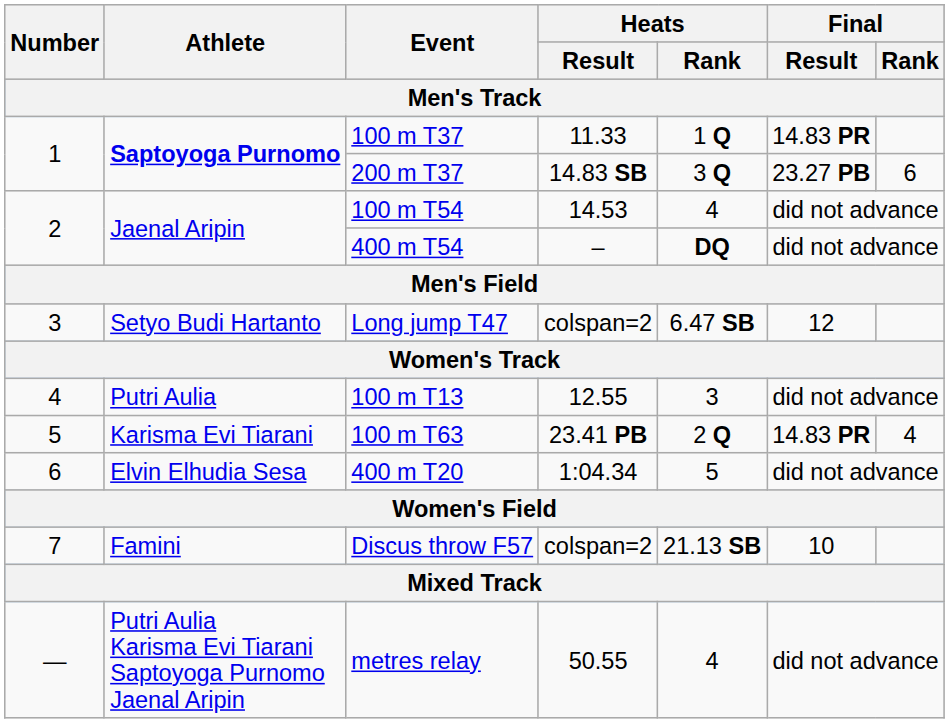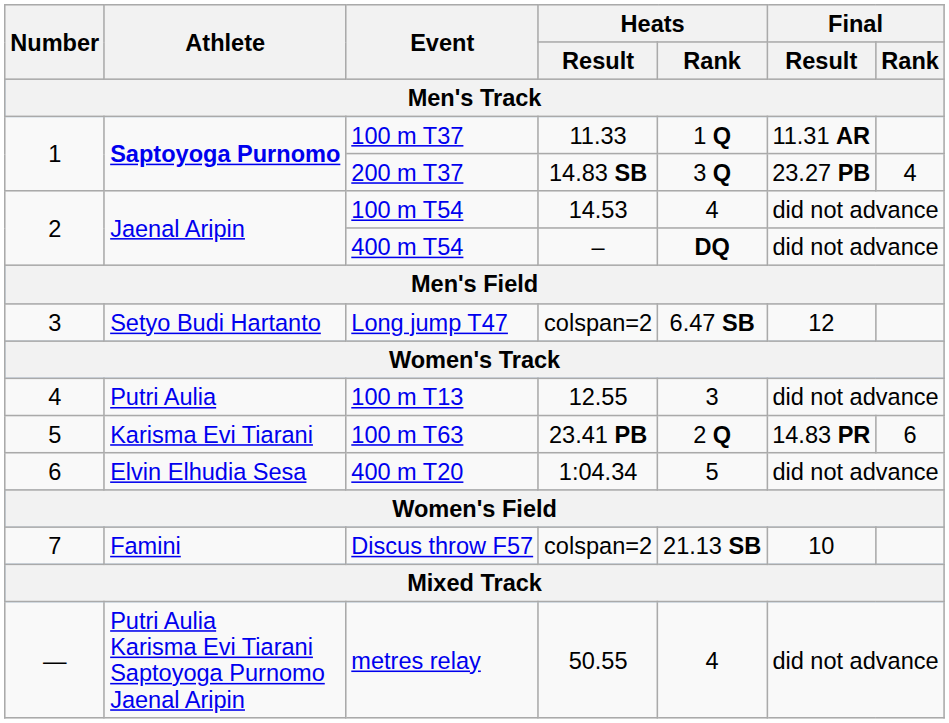(821, 136) 14.83 PR -> (821, 136) 11.31 AR
(910, 173) 6 -> (910, 173) 4
(910, 434) 4 -> (910, 434) 6
